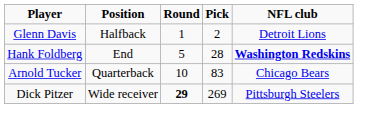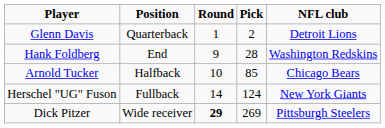(123, 34) Halfback -> (157, 34) Quarterback
(182, 53) 5 -> (216, 53) 9
(292, 53) bold -> (323, 53) normal
(123, 73) Quarterback -> (157, 73) Halfback
(217, 73) 83 -> (252, 73) 85
+ row: (62, 93)
